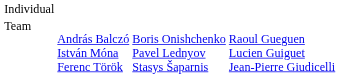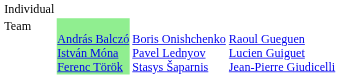(93, 53) no background -> (93, 53) lightgreen background
